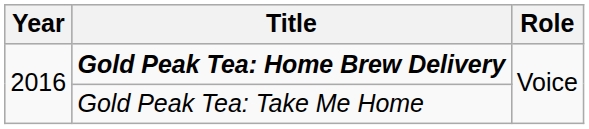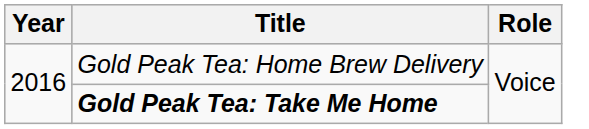(291, 63) bold -> (280, 63) normal
(251, 103) normal -> (258, 103) bold
